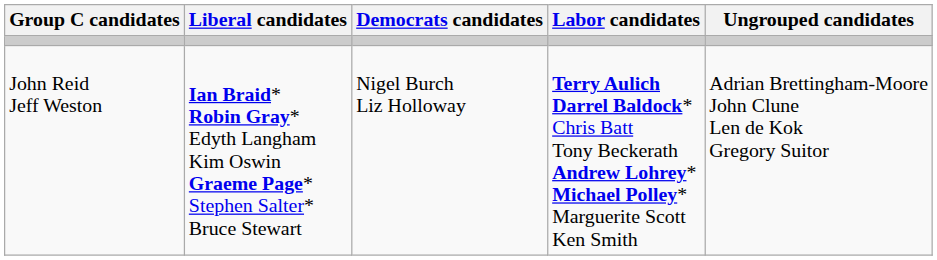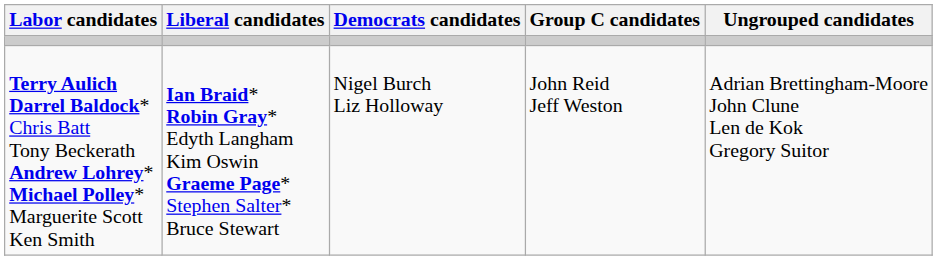columns swapped: (626, 20) <-> (94, 20)
